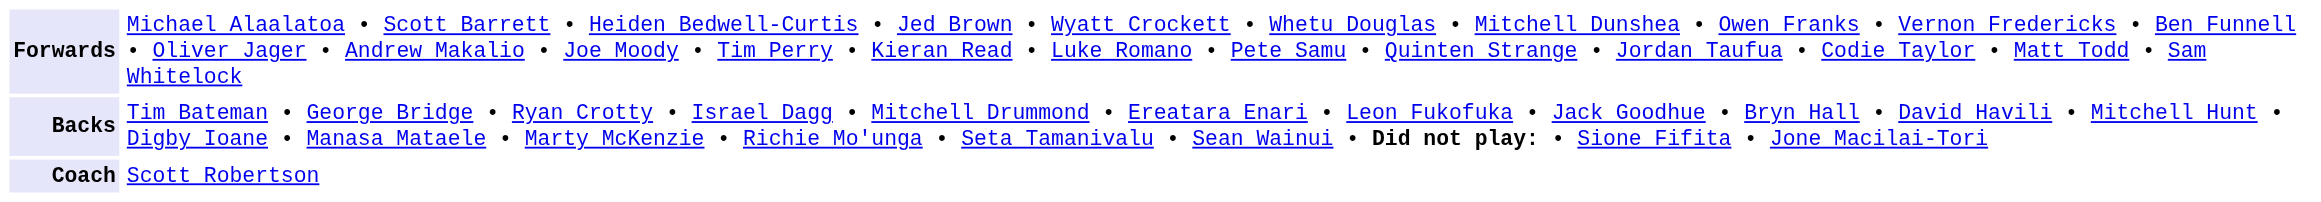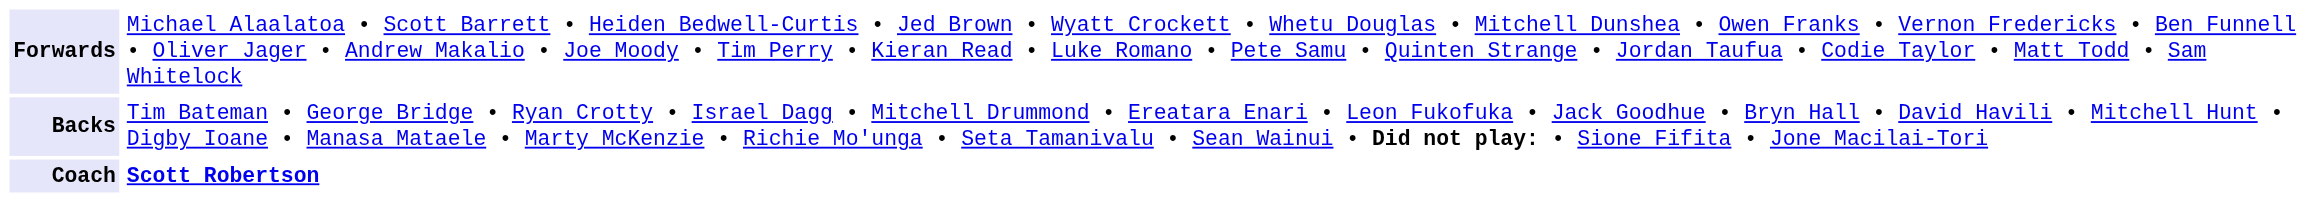(223, 176) normal -> (223, 176) bold
